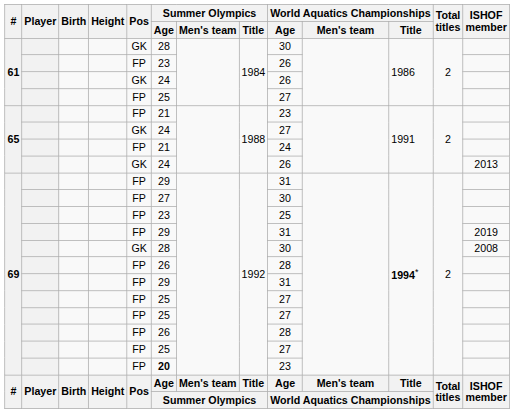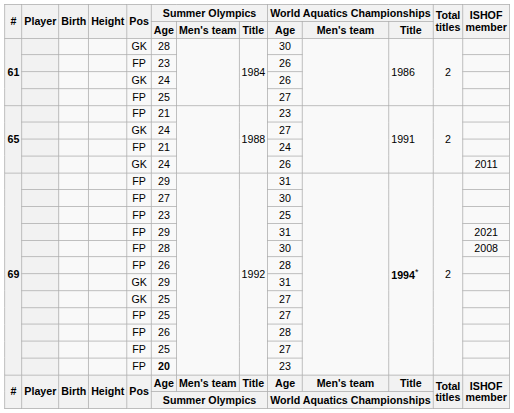(486, 165) 2013 -> (486, 165) 2011
(486, 232) 2019 -> (486, 232) 2021
(139, 249) GK -> (139, 249) FP
(139, 283) FP -> (139, 283) GK
(139, 299) FP -> (139, 299) GK
